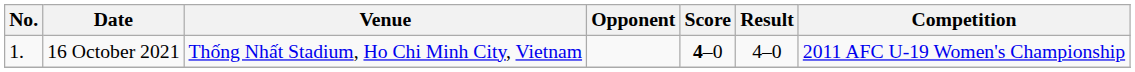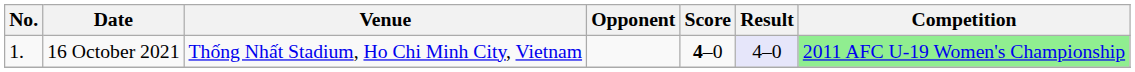(767, 51) no background -> (767, 51) lavender background
(964, 51) no background -> (964, 51) lightgreen background
